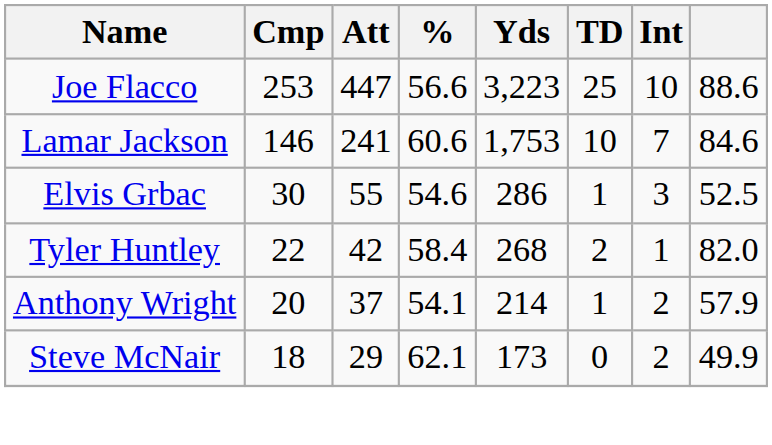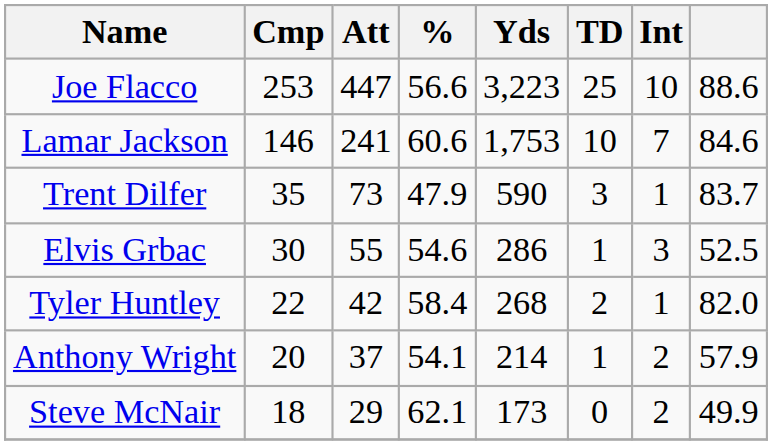+ row: (125, 194)
